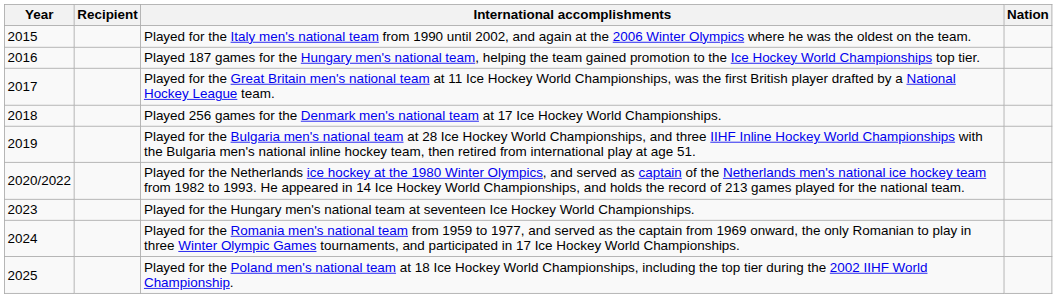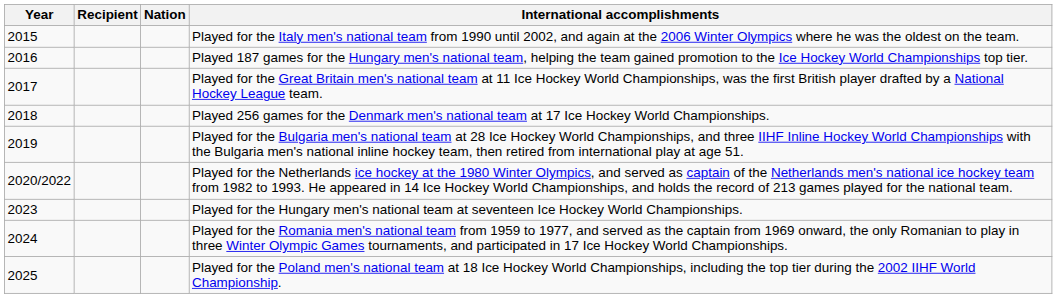columns swapped: (1028, 15) <-> (572, 15)
